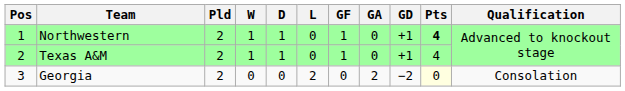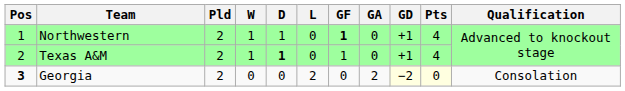(344, 35) normal -> (344, 35) bold
(436, 35) bold -> (436, 35) normal
(282, 55) normal -> (282, 55) bold
(21, 76) normal -> (21, 76) bold
(405, 76) no background -> (405, 76) lightyellow background
